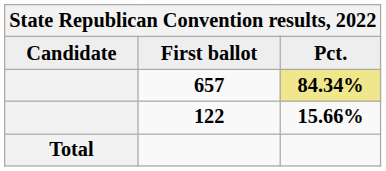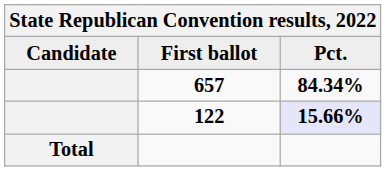(331, 85) khaki background -> (331, 85) no background
(331, 117) no background -> (331, 117) lavender background
